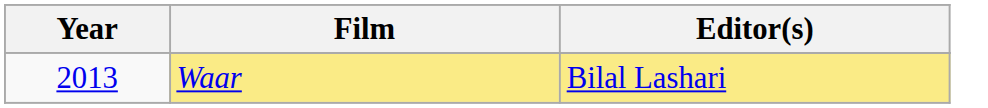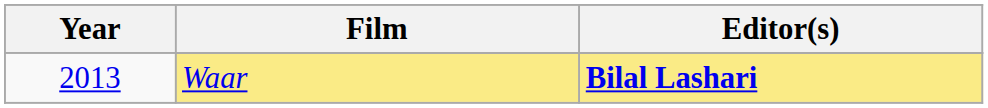(646, 77) normal -> (672, 77) bold
